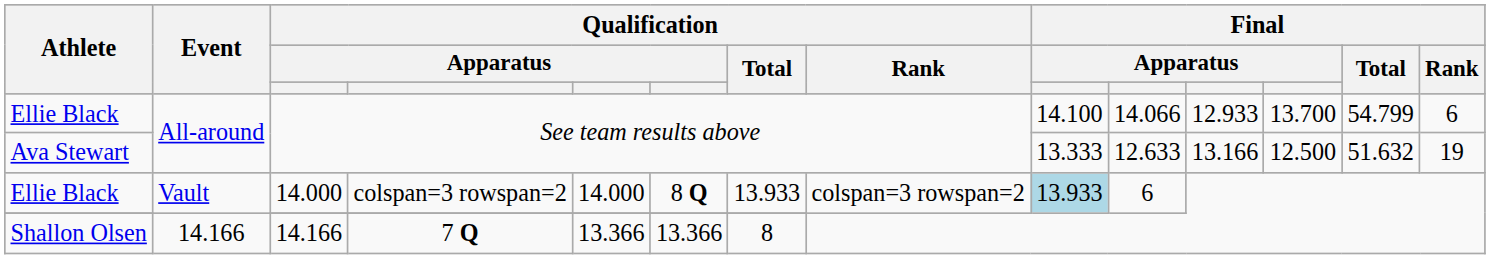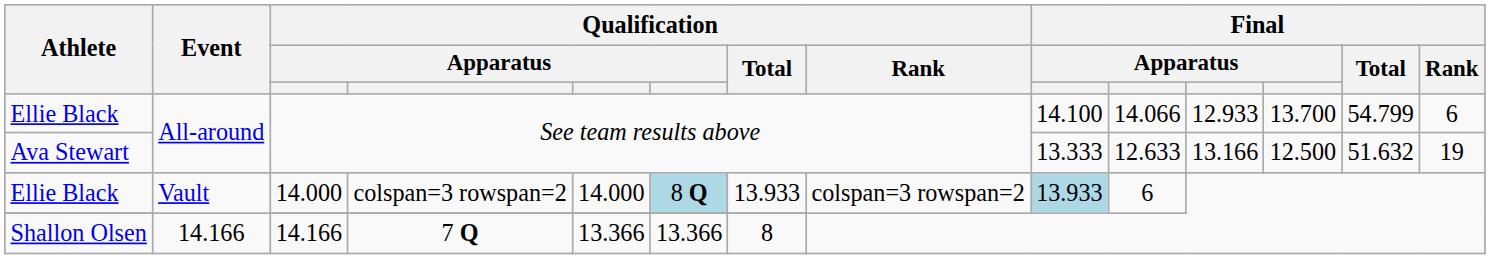(689, 193) no background -> (689, 193) lightblue background
